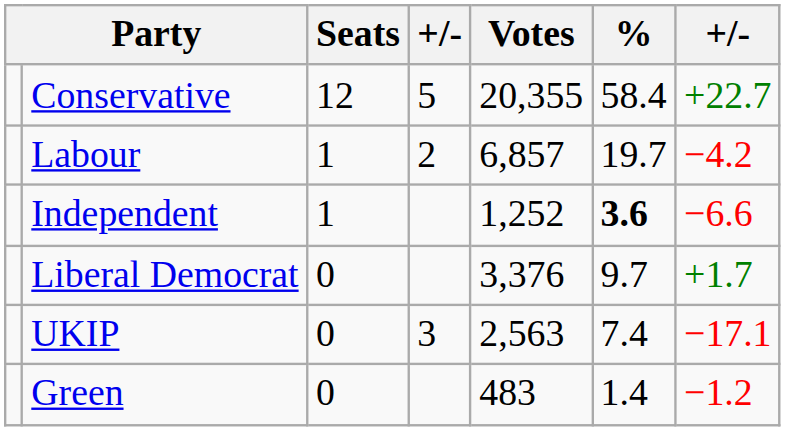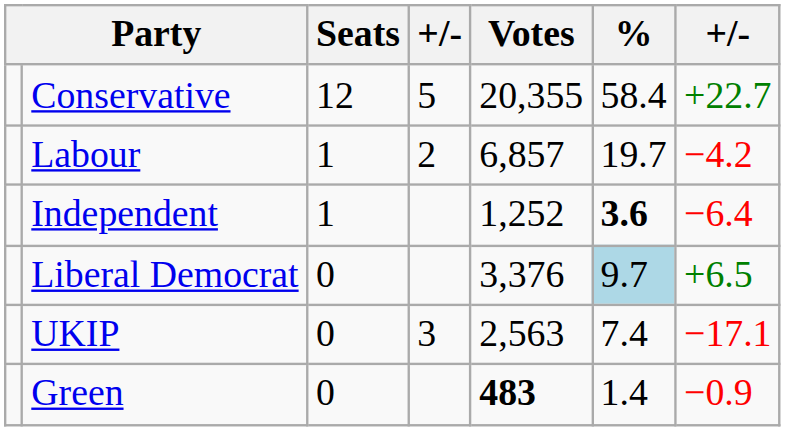(718, 214) −6.6 -> (718, 214) −6.4
(624, 273) no background -> (624, 273) lightblue background
(718, 273) +1.7 -> (718, 273) +6.5
(508, 393) normal -> (508, 393) bold
(718, 393) −1.2 -> (718, 393) −0.9
